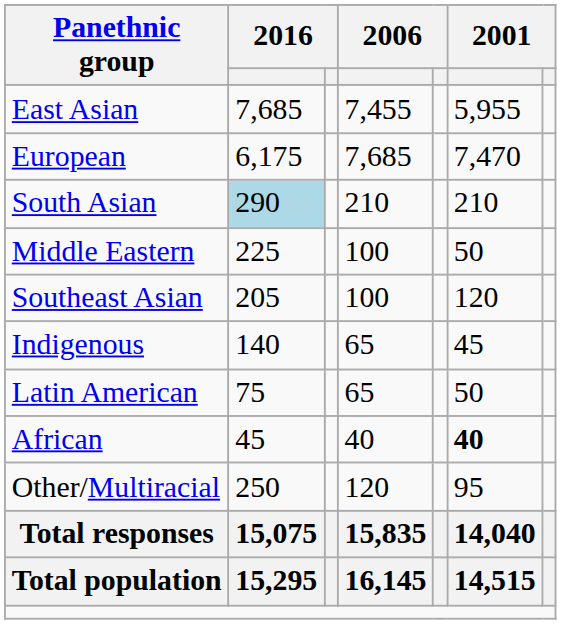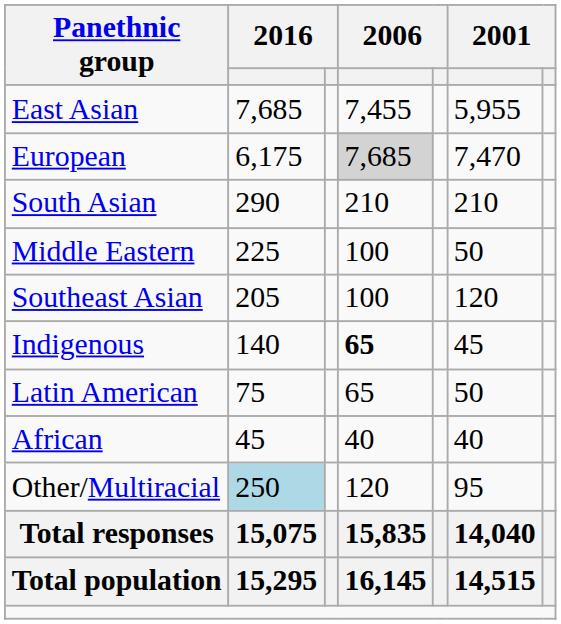(378, 155) no background -> (378, 155) lightgrey background
(258, 203) lightblue background -> (258, 203) no background
(359, 344) normal -> (359, 344) bold
(469, 439) bold -> (469, 439) normal
(258, 486) no background -> (258, 486) lightblue background
